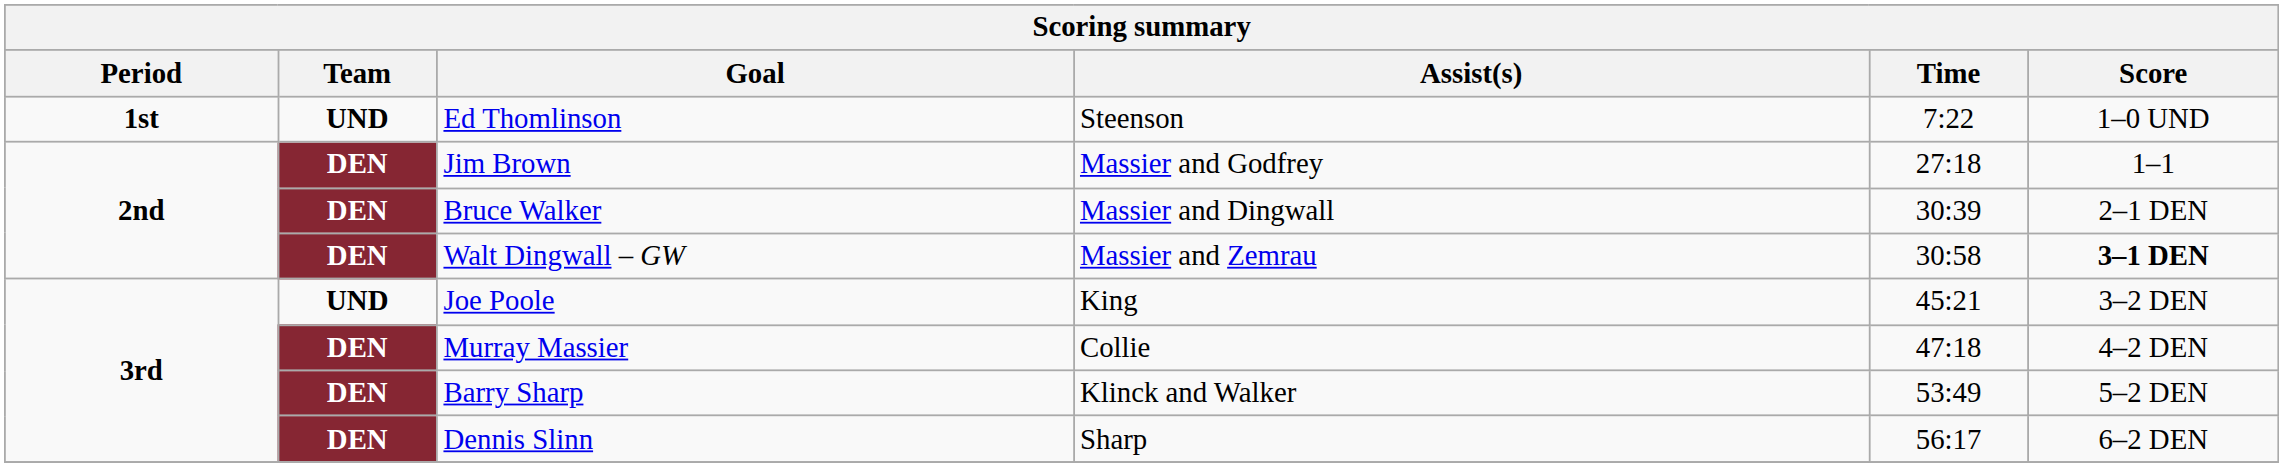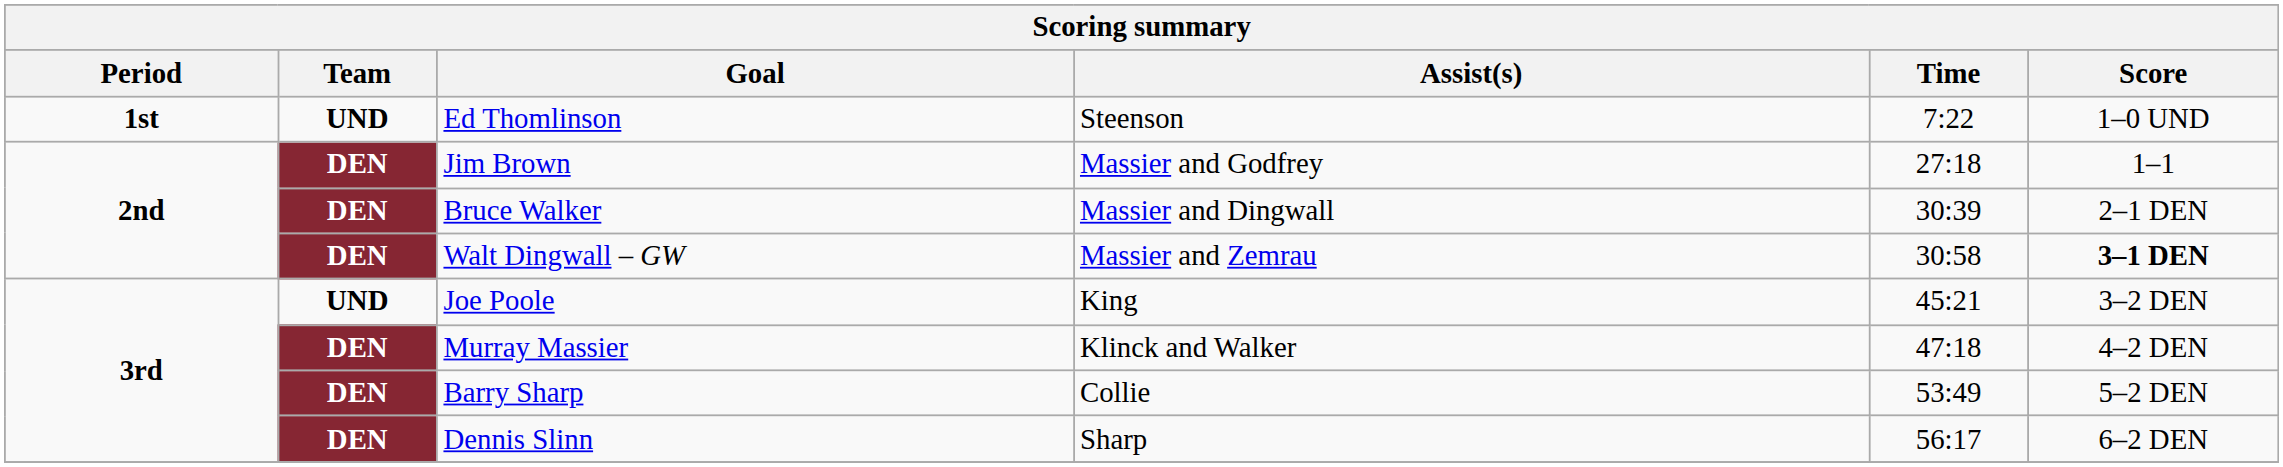(1115, 347) Collie -> (1188, 347) Klinck and Walker
(1188, 392) Klinck and Walker -> (1115, 392) Collie
